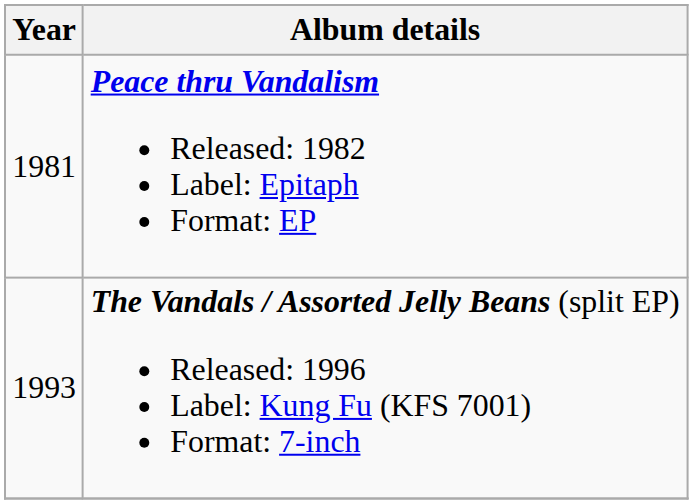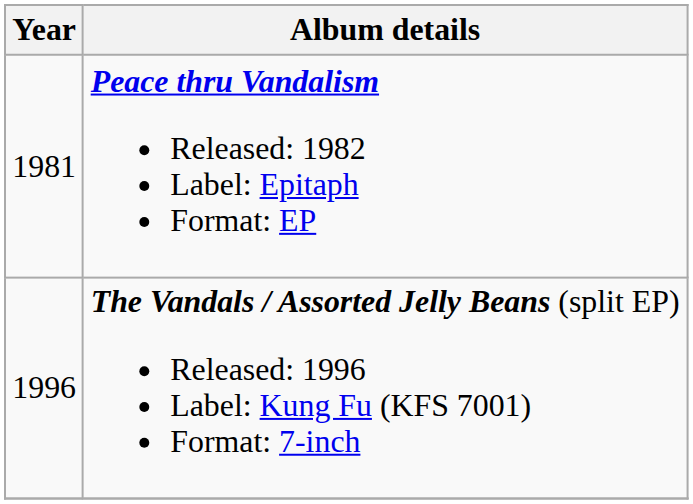(44, 387) 1993 -> (44, 387) 1996
